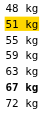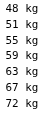(22, 24) gold background -> (22, 24) no background
(22, 88) bold -> (22, 88) normal
